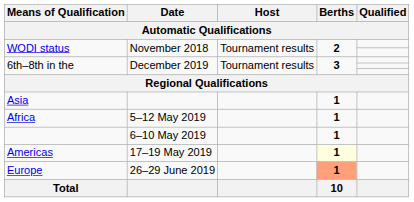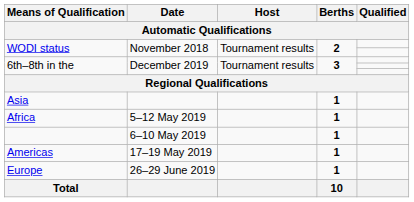(337, 153) lightyellow background -> (337, 153) no background
(337, 170) lightsalmon background -> (337, 170) no background
